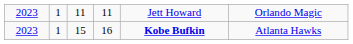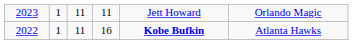(27, 30) 2023 -> (27, 30) 2022
(80, 30) 15 -> (80, 30) 11
